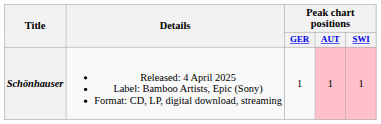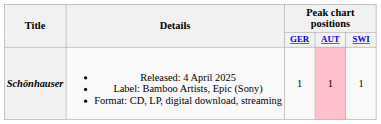(361, 83) pink background -> (361, 83) no background
